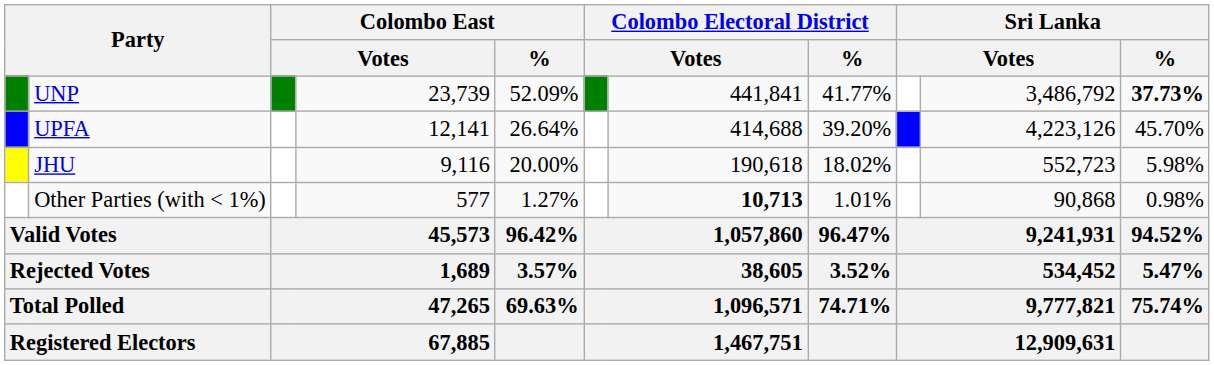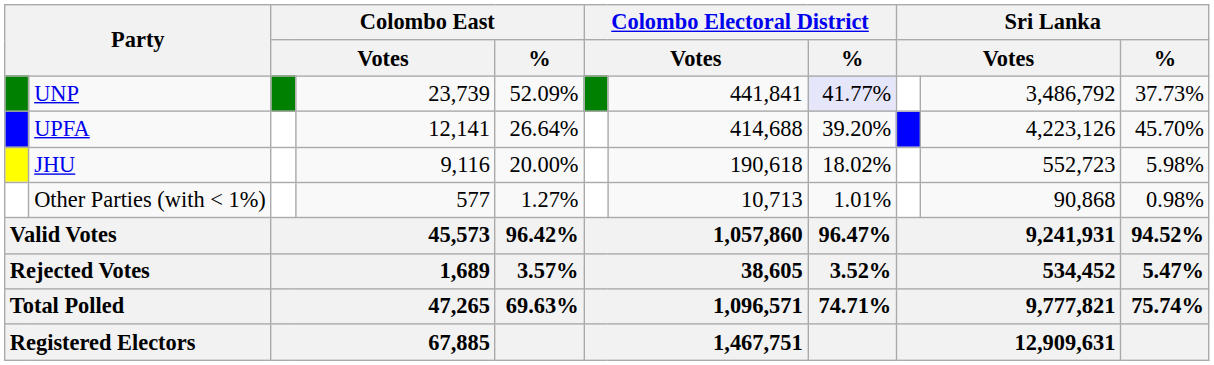(857, 93) no background -> (857, 93) lavender background
(1168, 93) bold -> (1169, 93) normal
(772, 199) bold -> (772, 199) normal
